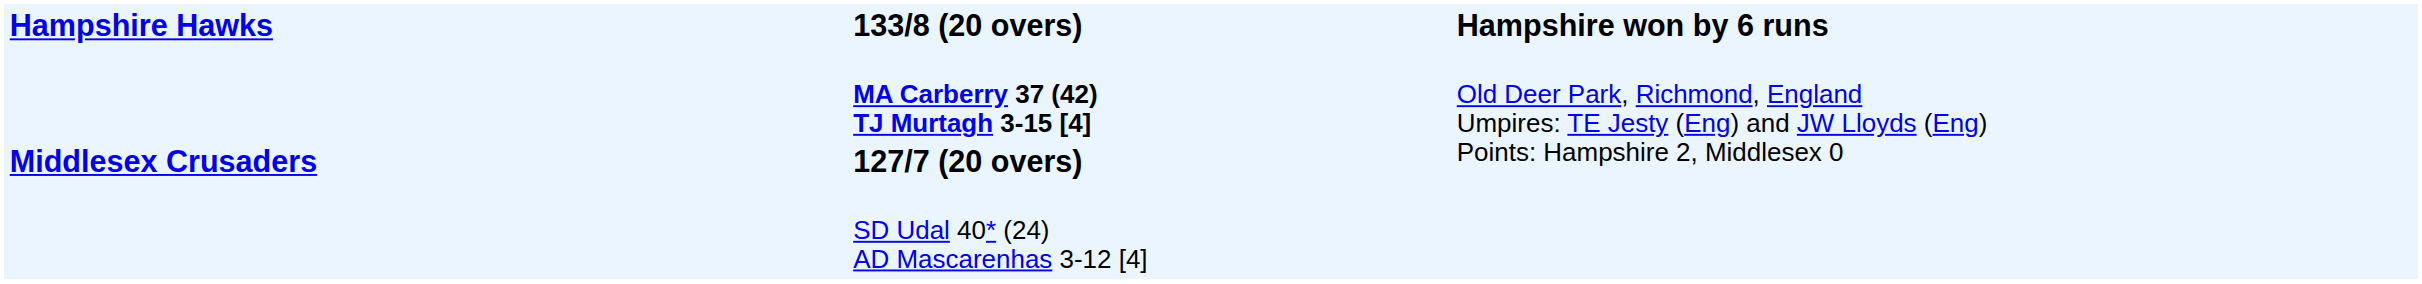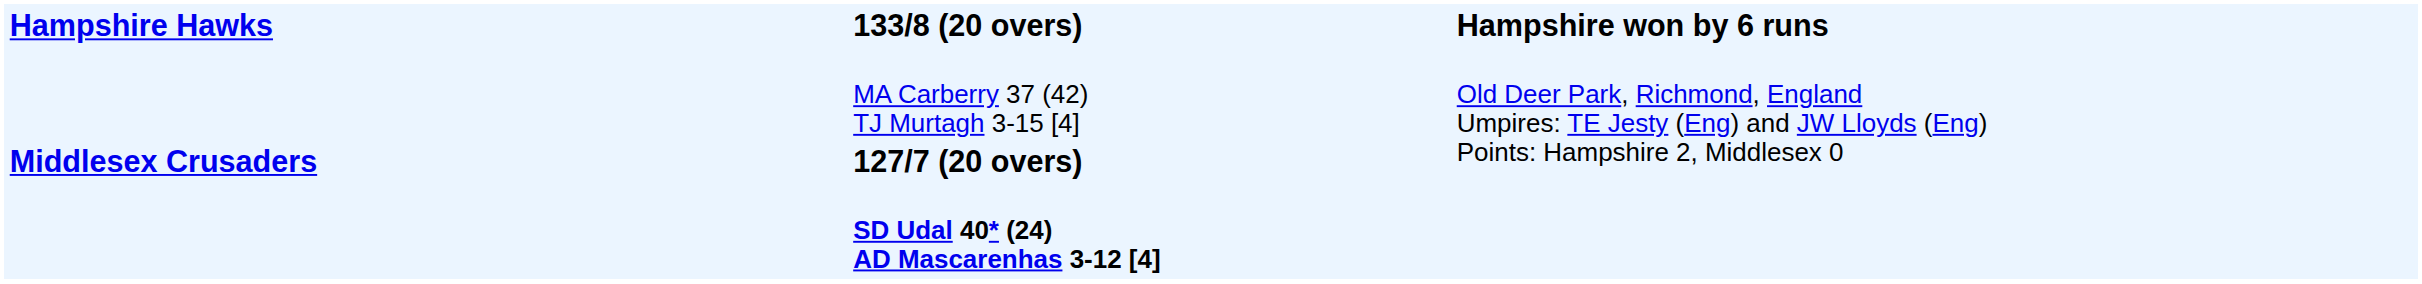(975, 109) bold -> (971, 109) normal
(1000, 245) normal -> (1007, 245) bold
